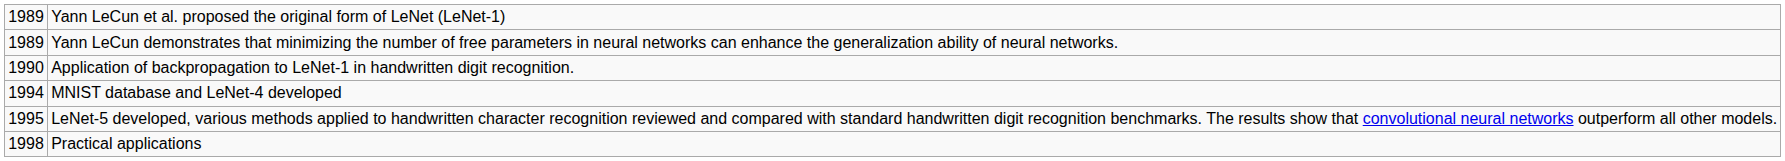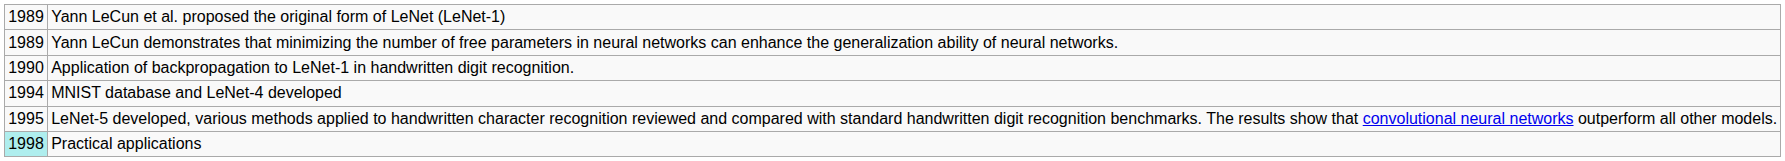(26, 144) no background -> (26, 144) paleturquoise background
